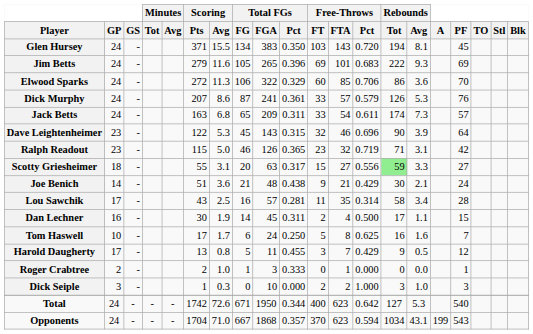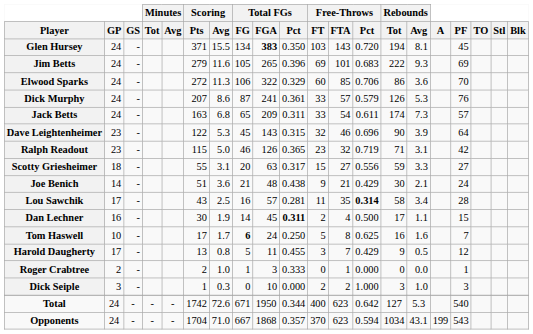(269, 47) normal -> (269, 47) bold
(399, 167) lightgreen background -> (399, 167) no background
(367, 201) normal -> (367, 201) bold
(294, 218) normal -> (294, 218) bold
(248, 235) normal -> (248, 235) bold
